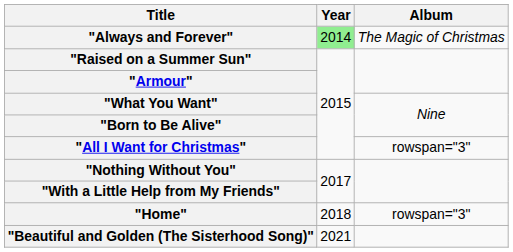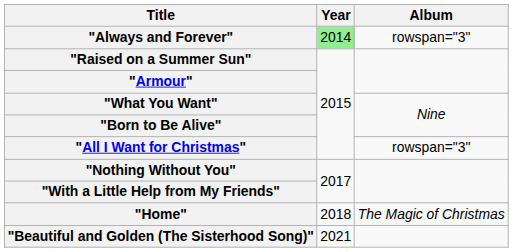(431, 37) The Magic of Christmas -> (431, 37) rowspan="3"
(431, 214) rowspan="3" -> (431, 214) The Magic of Christmas
